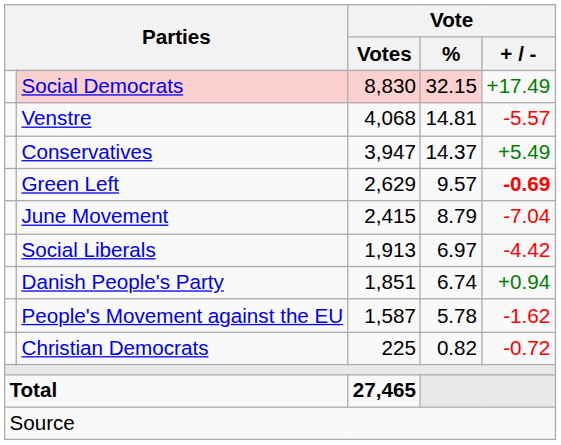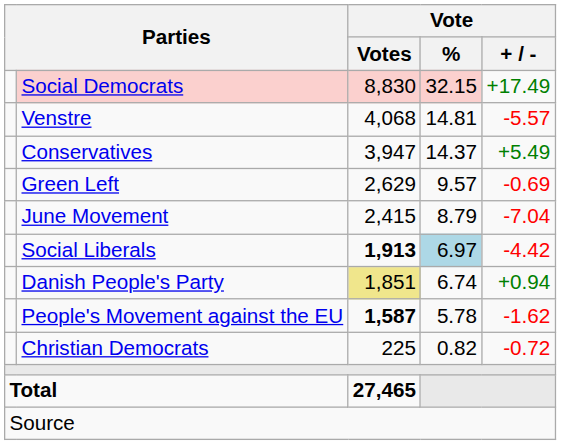(527, 184) bold -> (527, 184) normal
(390, 250) normal -> (390, 250) bold
(457, 250) no background -> (457, 250) lightblue background
(390, 282) no background -> (390, 282) khaki background
(390, 315) normal -> (390, 315) bold
